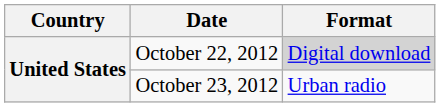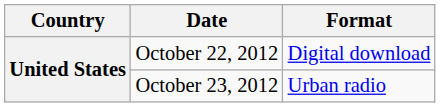(359, 53) lightgrey background -> (359, 53) no background
